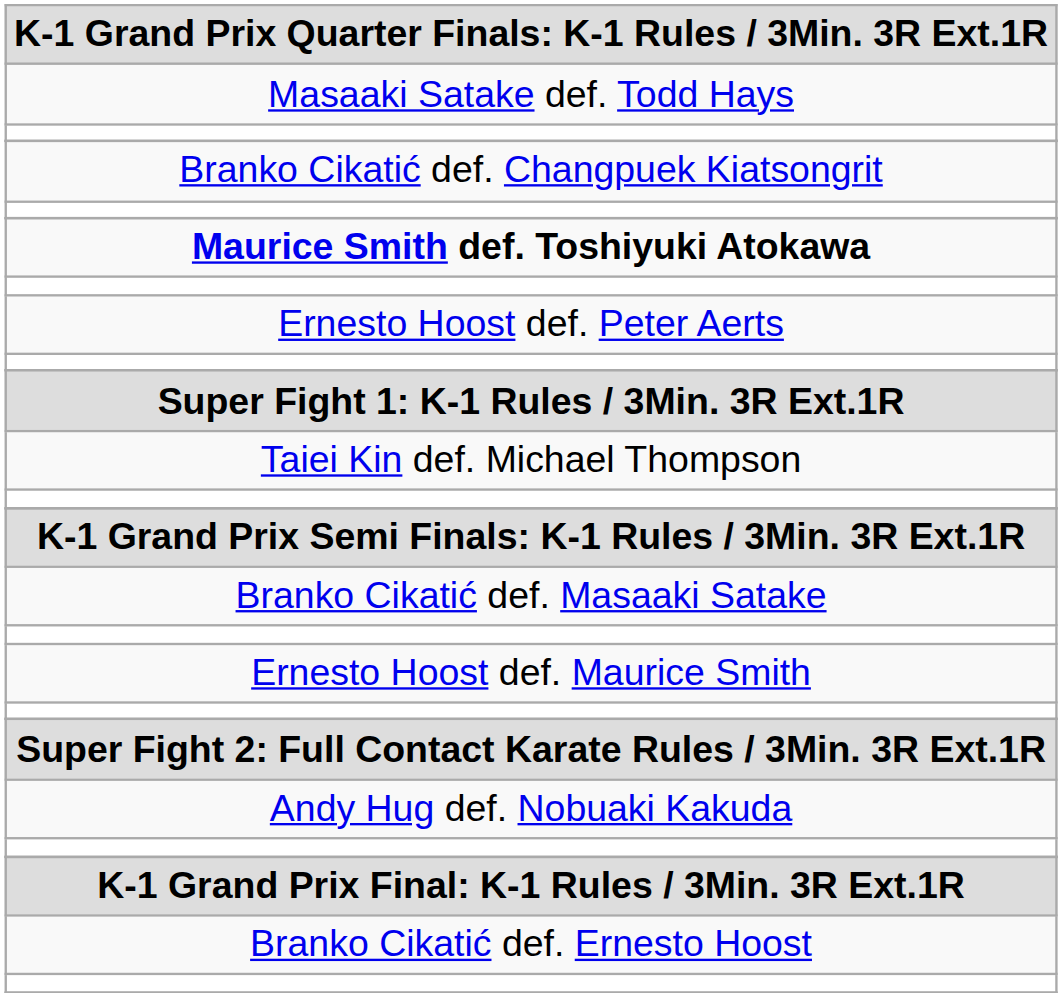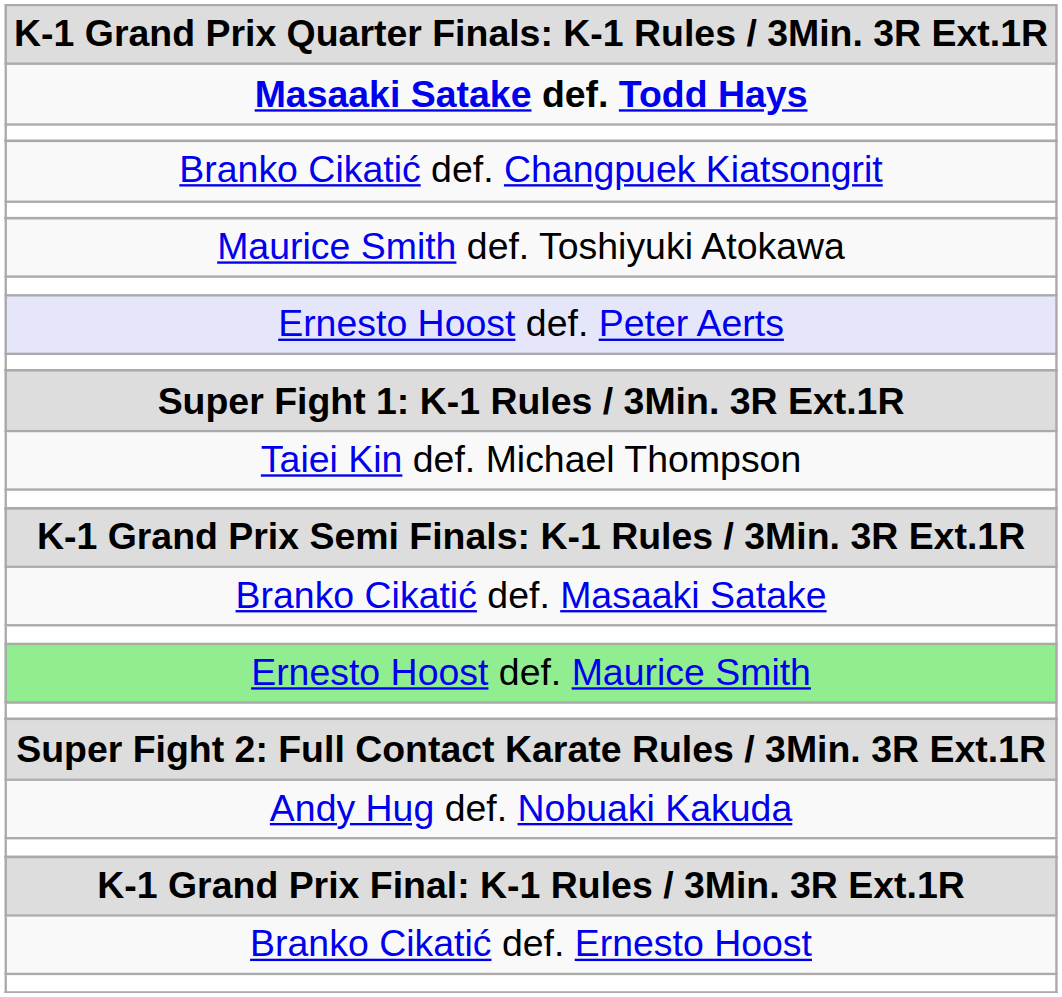(531, 93) normal -> (531, 93) bold
(531, 246) bold -> (531, 246) normal
(531, 323) no background -> (531, 323) lavender background
(531, 672) no background -> (531, 672) lightgreen background
